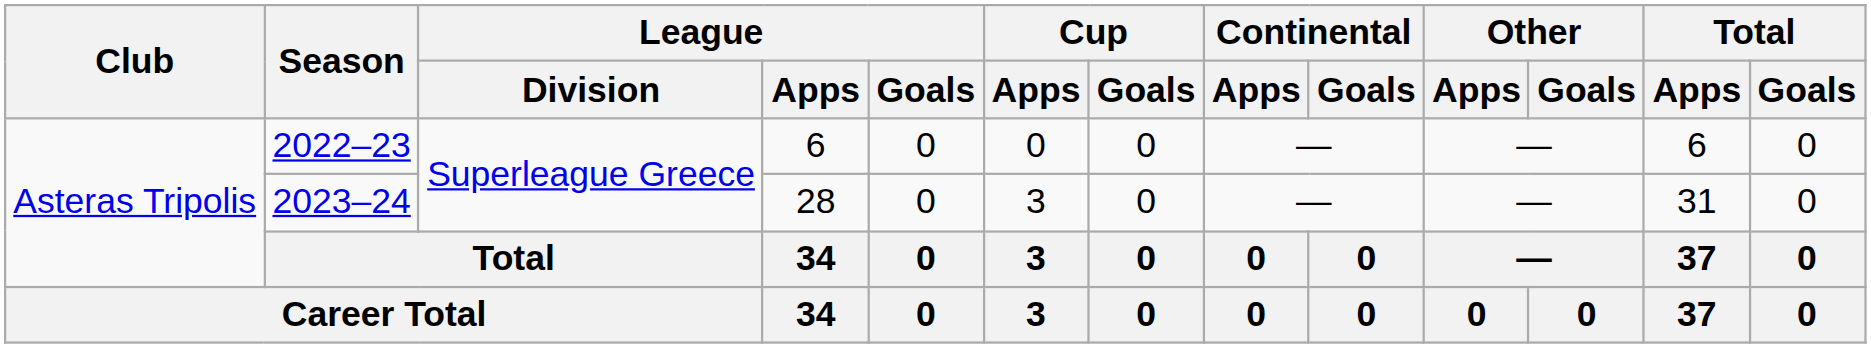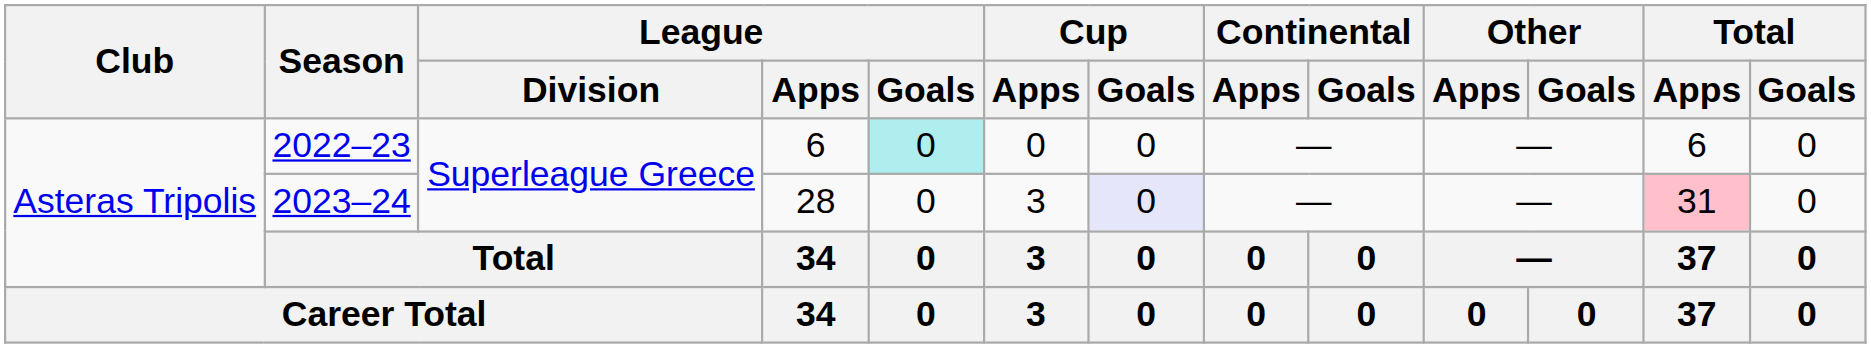(926, 145) no background -> (926, 145) paleturquoise background
(1146, 201) no background -> (1146, 201) lavender background
(1697, 201) no background -> (1697, 201) pink background
